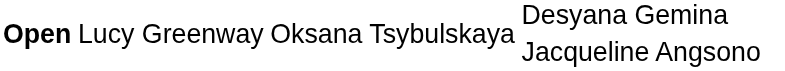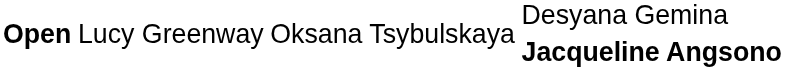(641, 52) normal -> (652, 52) bold
